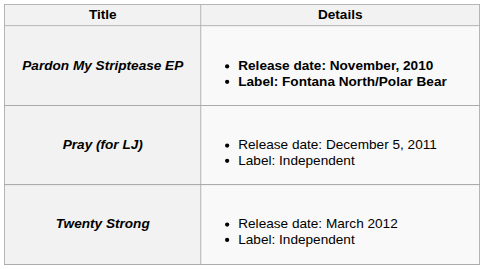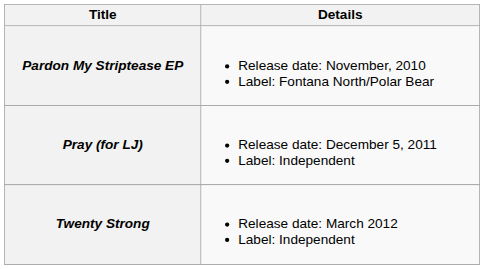(340, 73) bold -> (340, 73) normal
